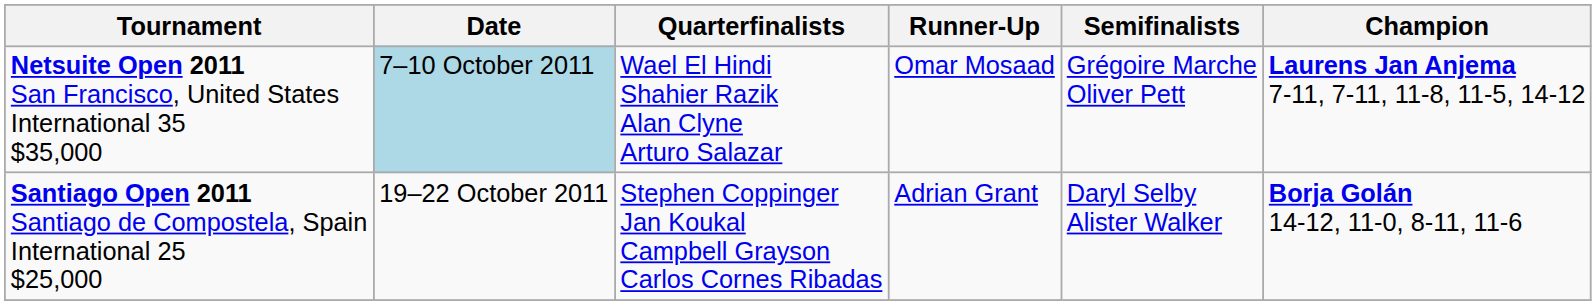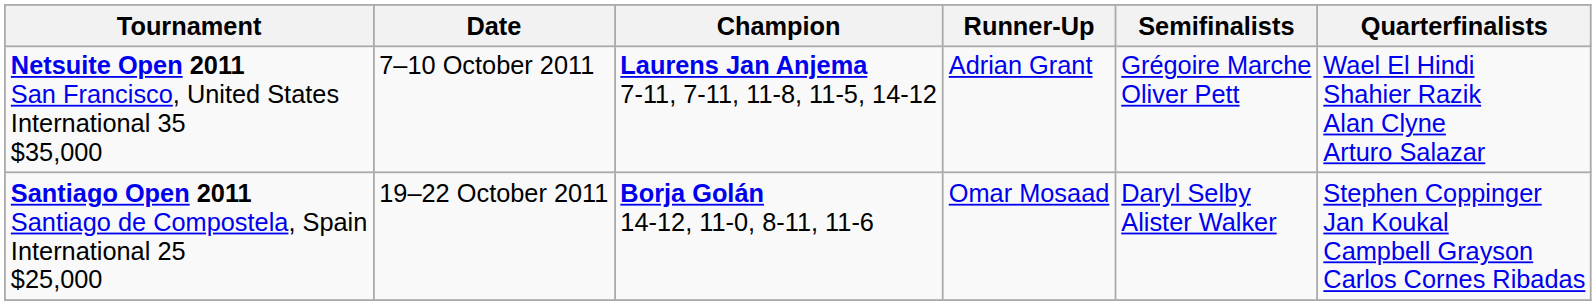columns swapped: (1427, 25) <-> (751, 25)
(487, 66) lightblue background -> (487, 66) no background
(975, 66) Omar Mosaad -> (1021, 66) Adrian Grant
(966, 193) Adrian Grant -> (1029, 193) Omar Mosaad
